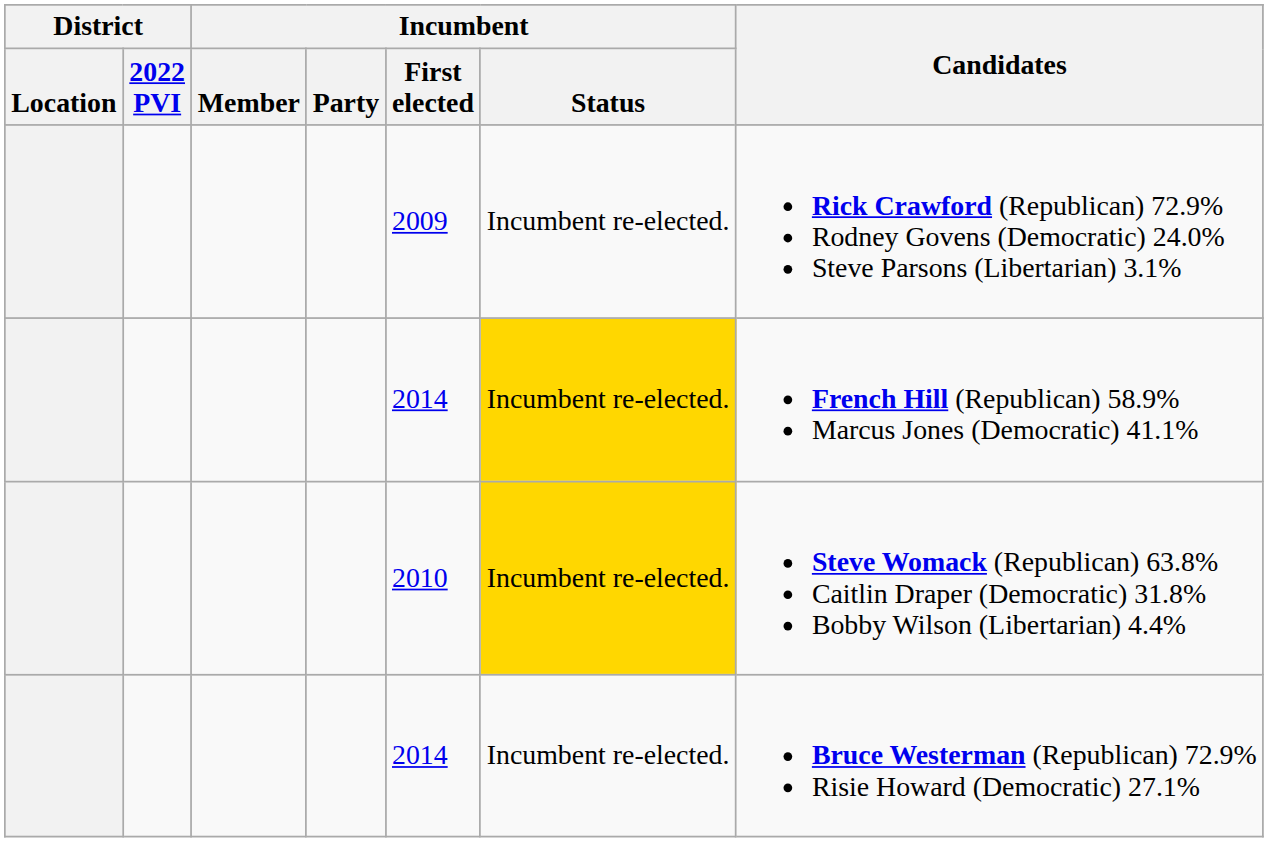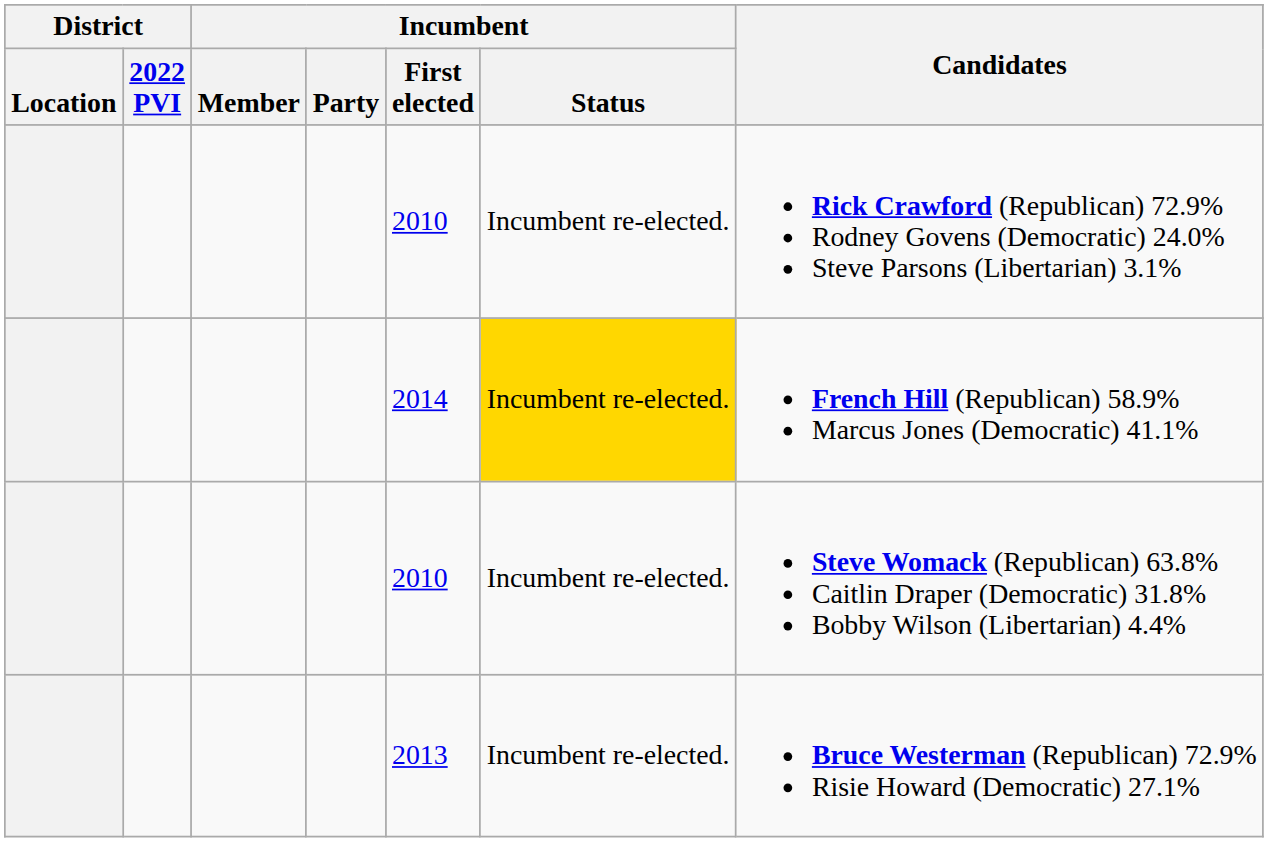(420, 221) 2009 -> (420, 221) 2010
(608, 577) gold background -> (608, 577) no background
(420, 755) 2014 -> (420, 755) 2013
